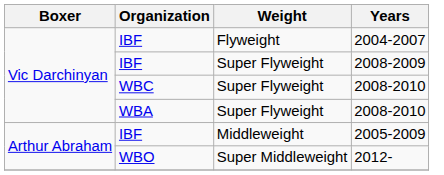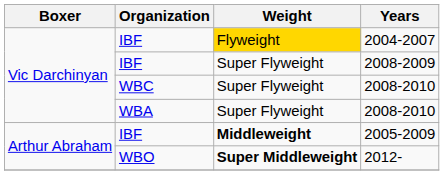(248, 39) no background -> (248, 39) gold background
(260, 134) normal -> (264, 134) bold
(282, 157) normal -> (287, 157) bold
